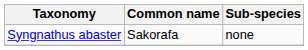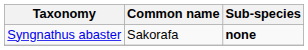(240, 34) normal -> (241, 34) bold
